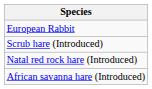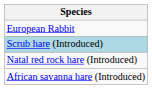(55, 44) no background -> (55, 44) lightblue background
